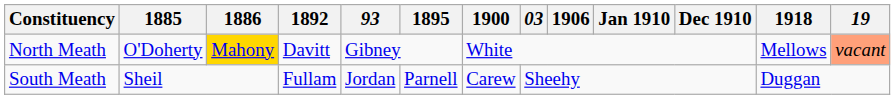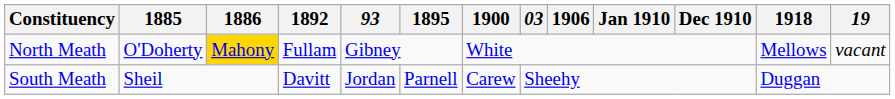(306, 49) Davitt -> (310, 49) Fullam
(860, 49) lightsalmon background -> (860, 49) no background
(310, 79) Fullam -> (306, 79) Davitt
